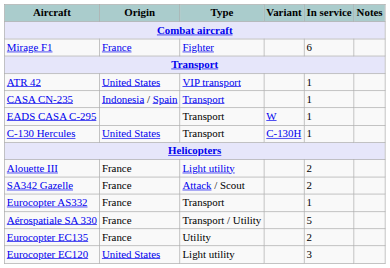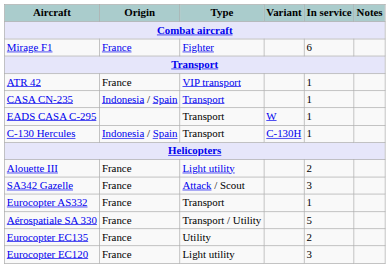(131, 82) United States -> (117, 82) France
(131, 133) United States -> (140, 133) Indonesia / Spain
(309, 185) 2 -> (309, 185) 3
(131, 254) United States -> (117, 254) France
